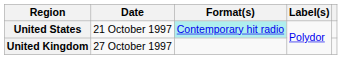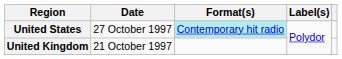(133, 29) 21 October 1997 -> (133, 29) 27 October 1997
(133, 46) 27 October 1997 -> (133, 46) 21 October 1997
